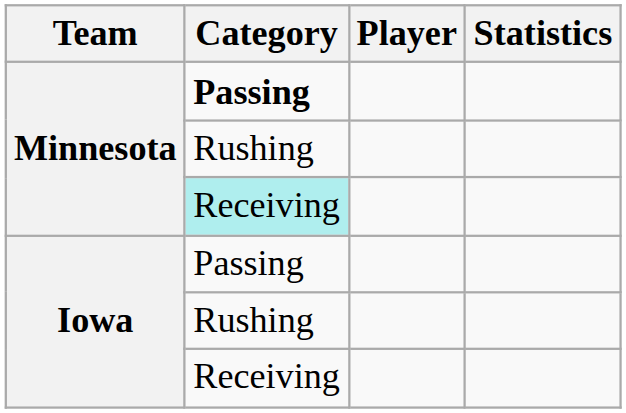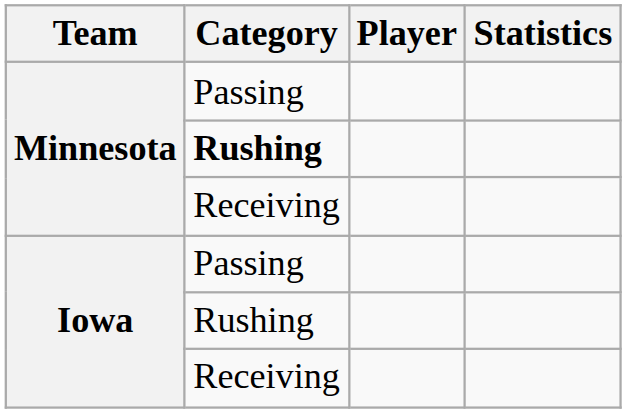(252, 90) bold -> (249, 90) normal
(254, 148) normal -> (258, 148) bold
(267, 205) paleturquoise background -> (267, 205) no background
